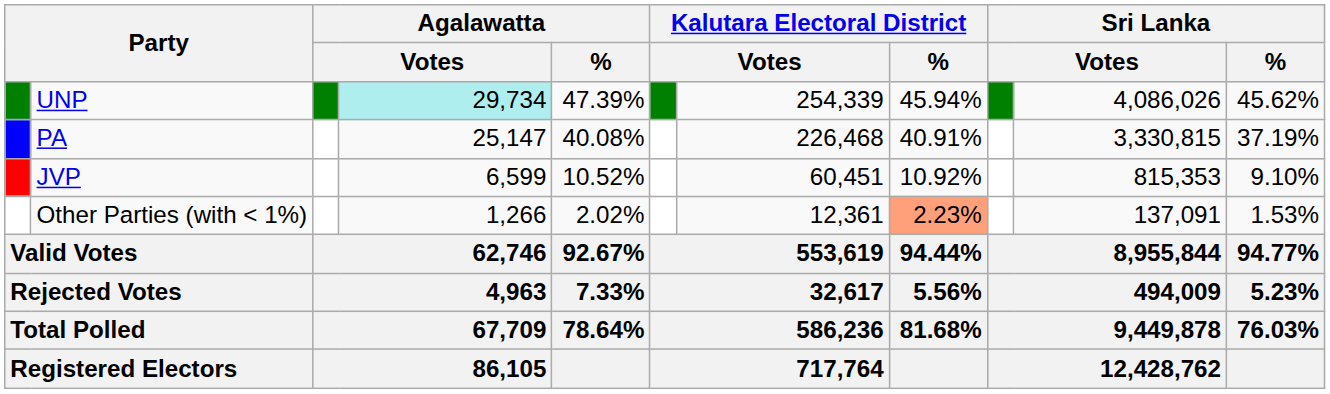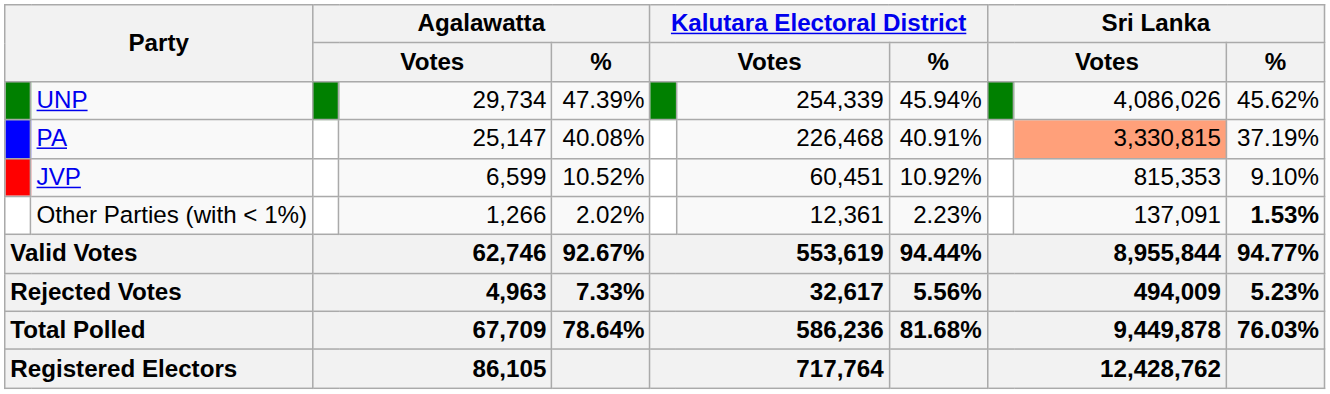(509, 100) paleturquoise background -> (509, 100) no background
(1167, 138) no background -> (1167, 138) lightsalmon background
(947, 215) lightsalmon background -> (947, 215) no background
(1285, 215) normal -> (1285, 215) bold
